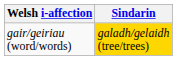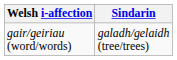(134, 39) gold background -> (134, 39) no background
